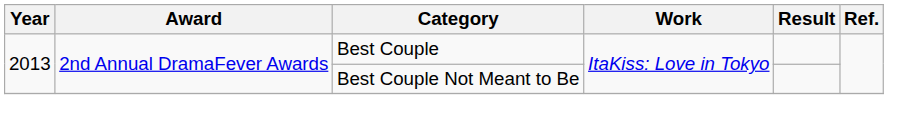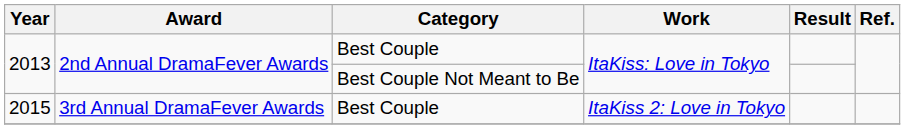+ row: (30, 108)
